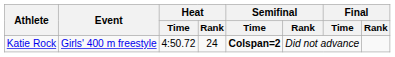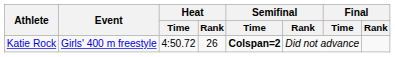(212, 44) 24 -> (212, 44) 26
